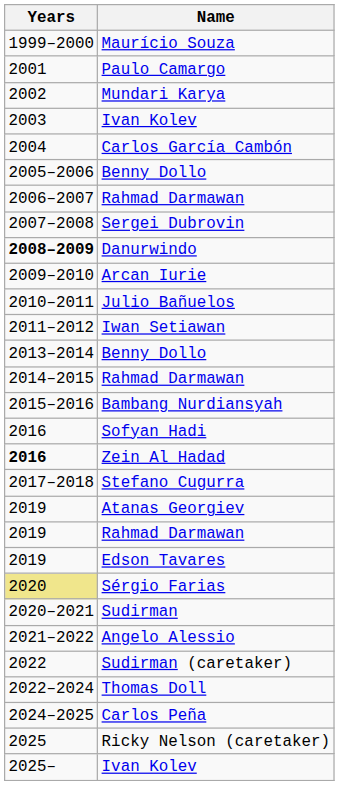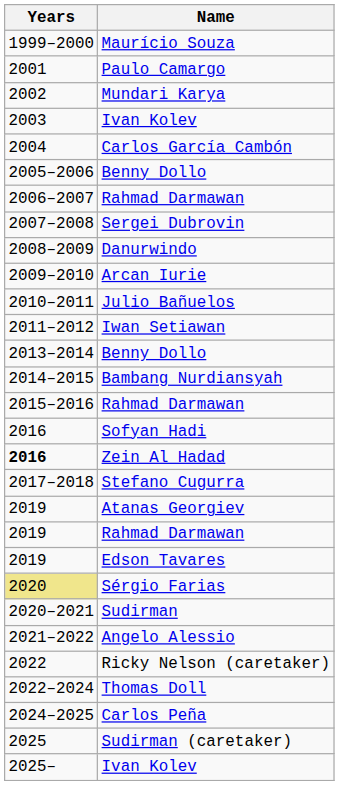(51, 250) bold -> (51, 250) normal
(173, 379) Rahmad Darmawan -> (192, 379) Bambang Nurdiansyah
(192, 405) Bambang Nurdiansyah -> (173, 405) Rahmad Darmawan
(197, 664) Sudirman (caretaker) -> (216, 664) Ricky Nelson (caretaker)
(216, 741) Ricky Nelson (caretaker) -> (197, 741) Sudirman (caretaker)
